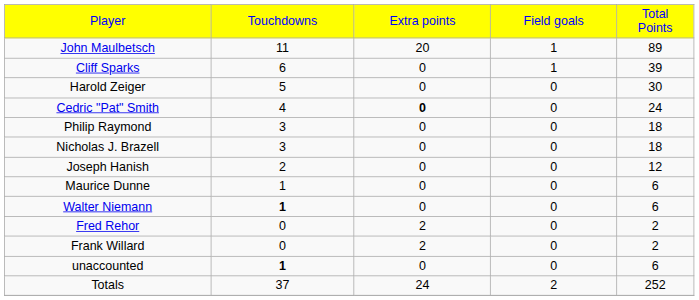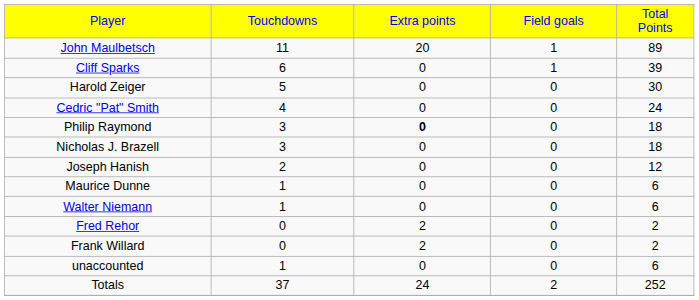(422, 107) bold -> (422, 107) normal
(422, 127) normal -> (422, 127) bold
(283, 206) bold -> (283, 206) normal
(283, 265) bold -> (283, 265) normal
